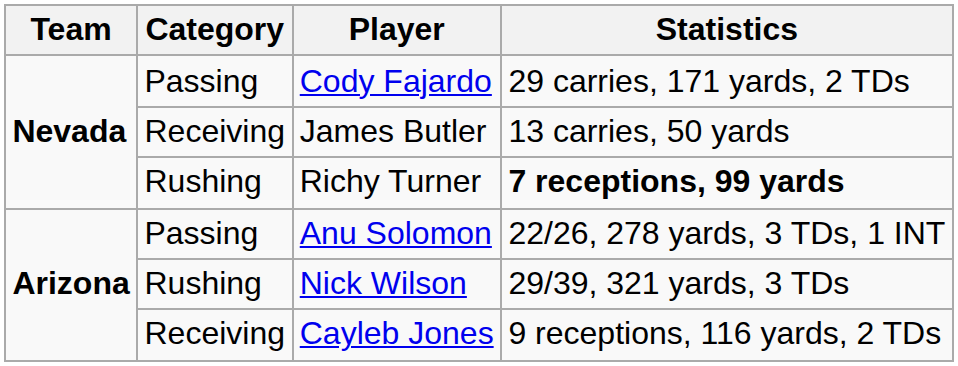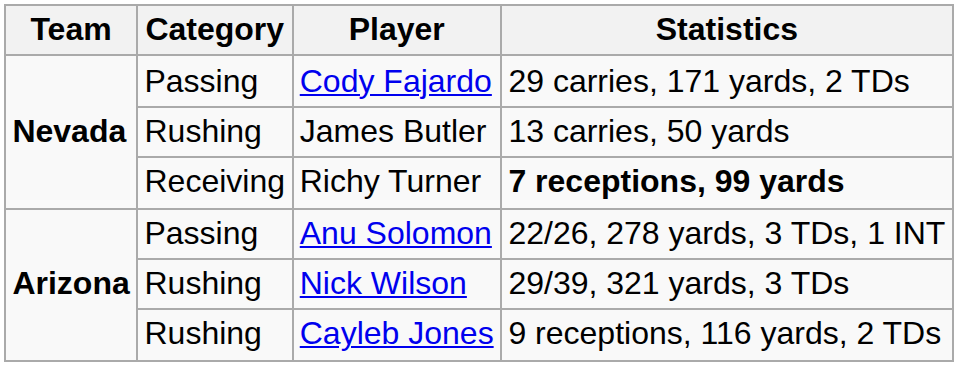(215, 131) Receiving -> (203, 131) Rushing
(203, 182) Rushing -> (215, 182) Receiving
(215, 334) Receiving -> (203, 334) Rushing
